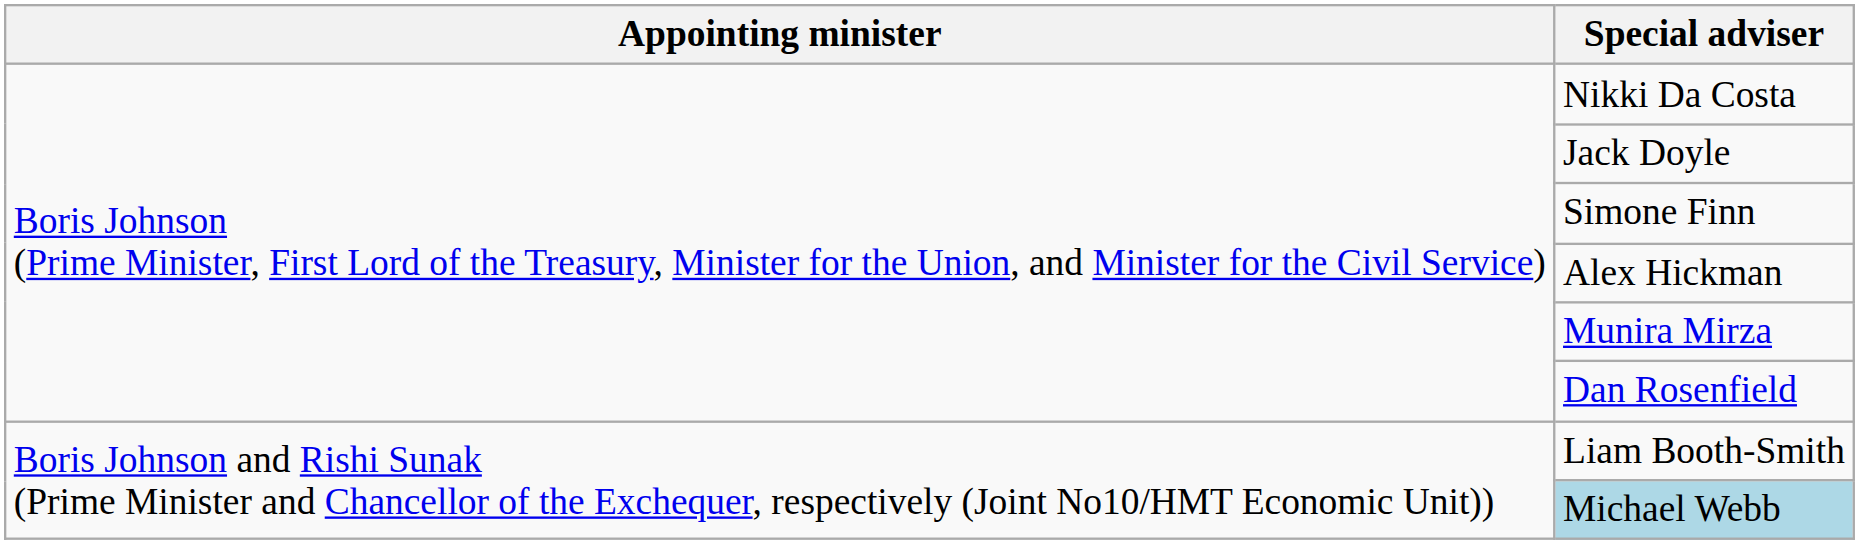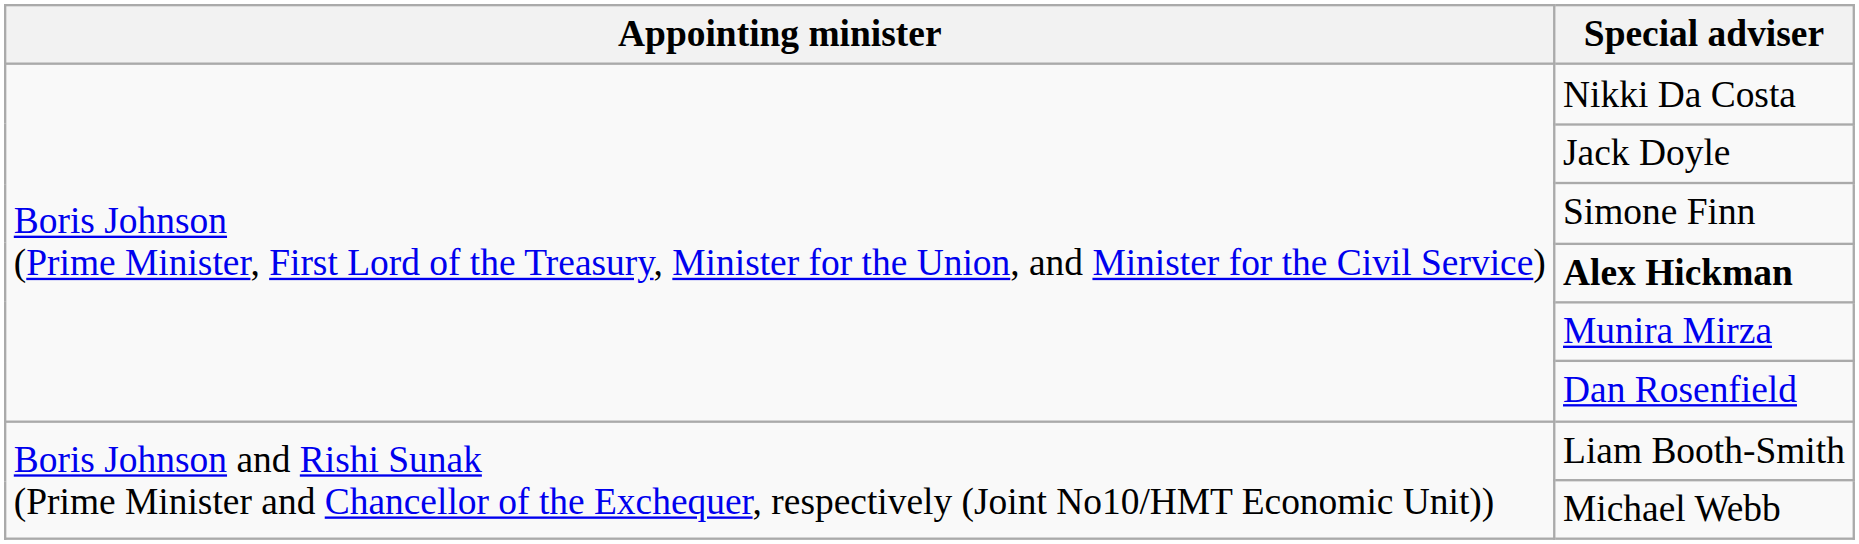(1673, 271) normal -> (1678, 271) bold
(1672, 509) lightblue background -> (1672, 509) no background
